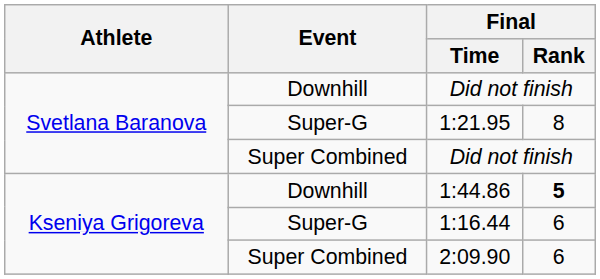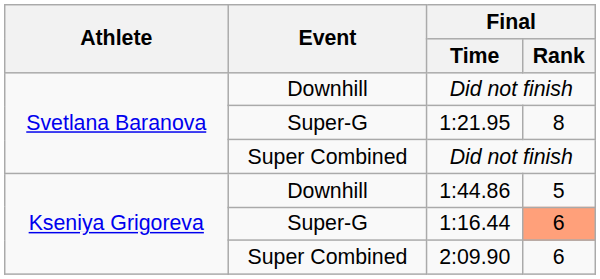(559, 190) bold -> (559, 190) normal
(559, 224) no background -> (559, 224) lightsalmon background
